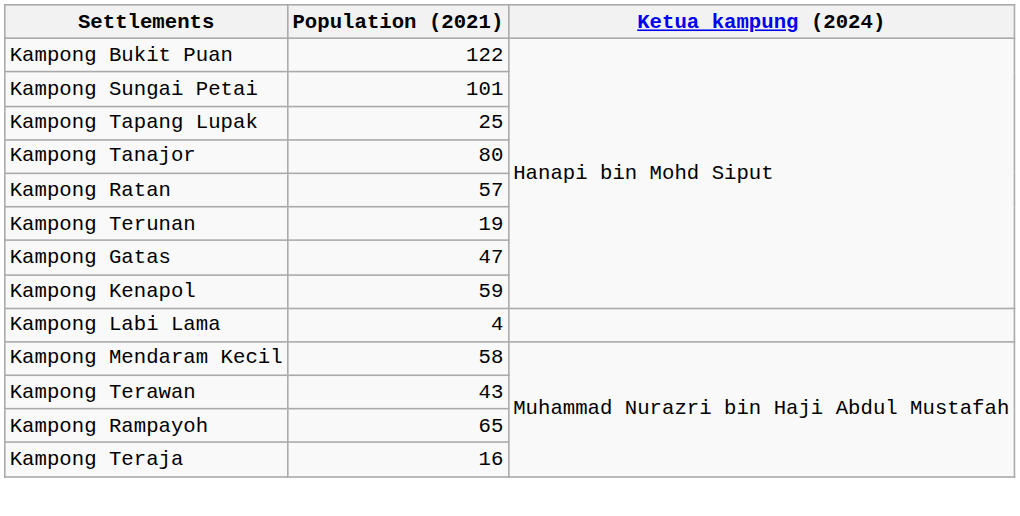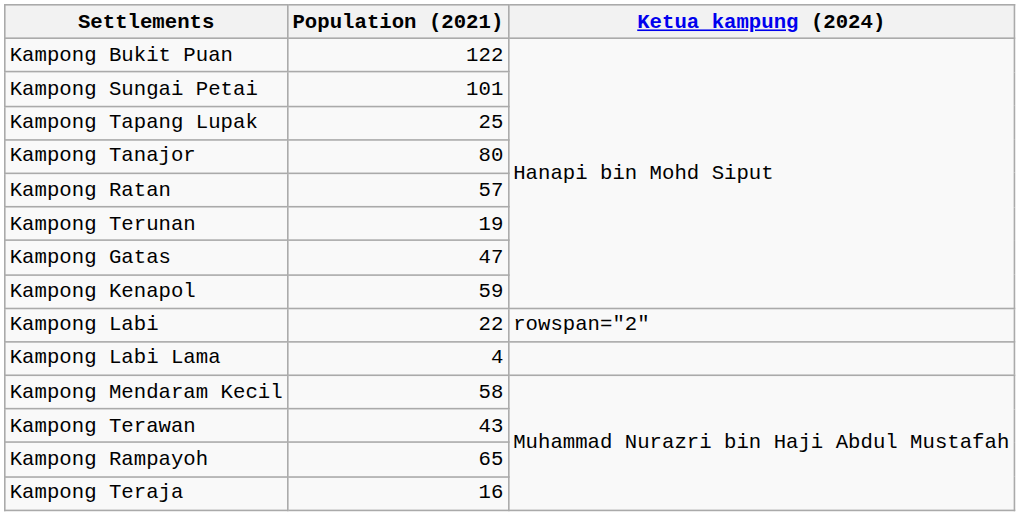+ row: (84, 325)
